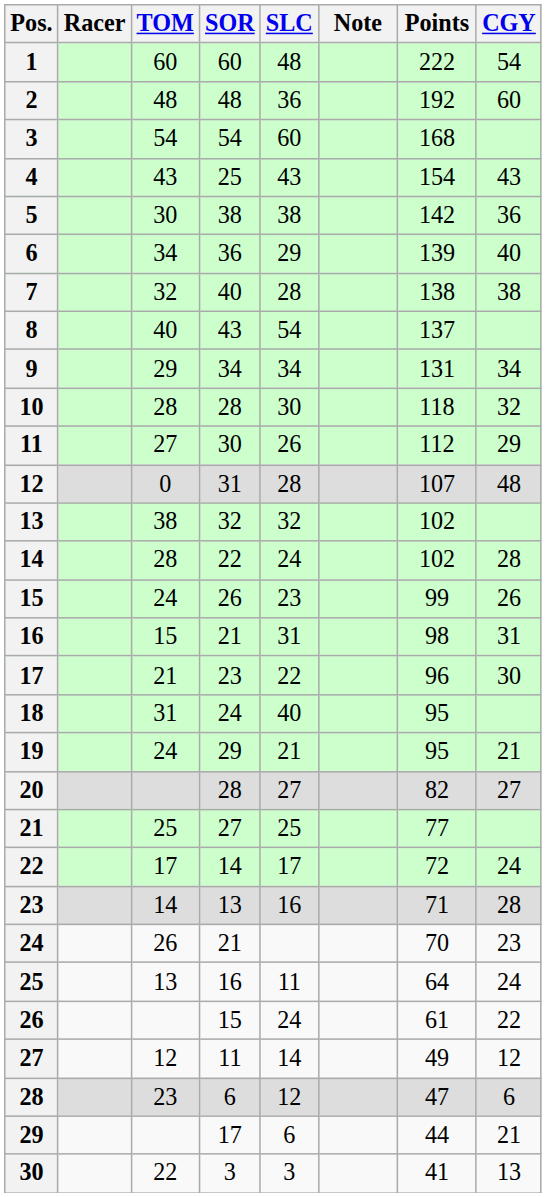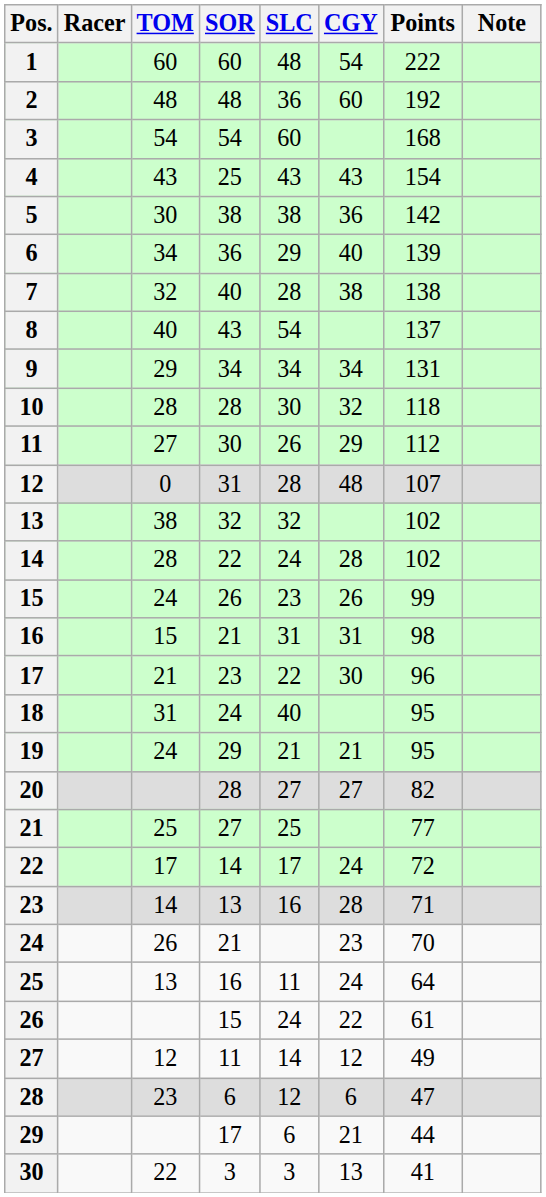columns swapped: (509, 23) <-> (358, 23)
